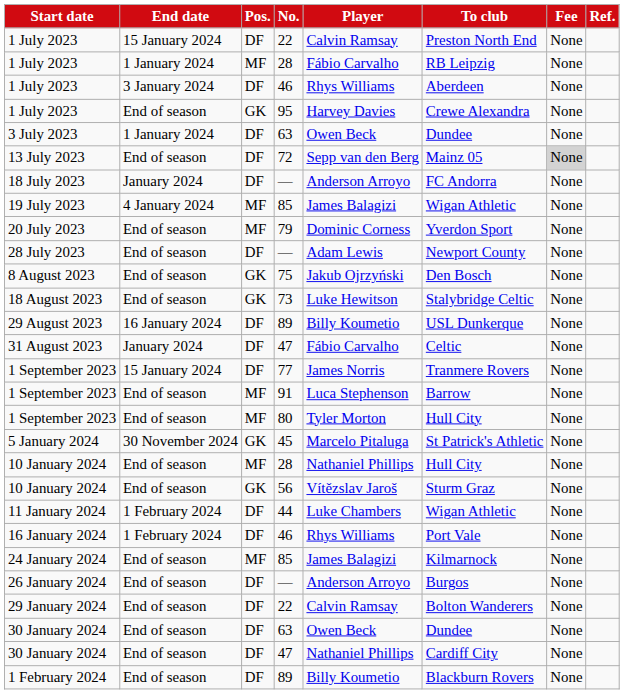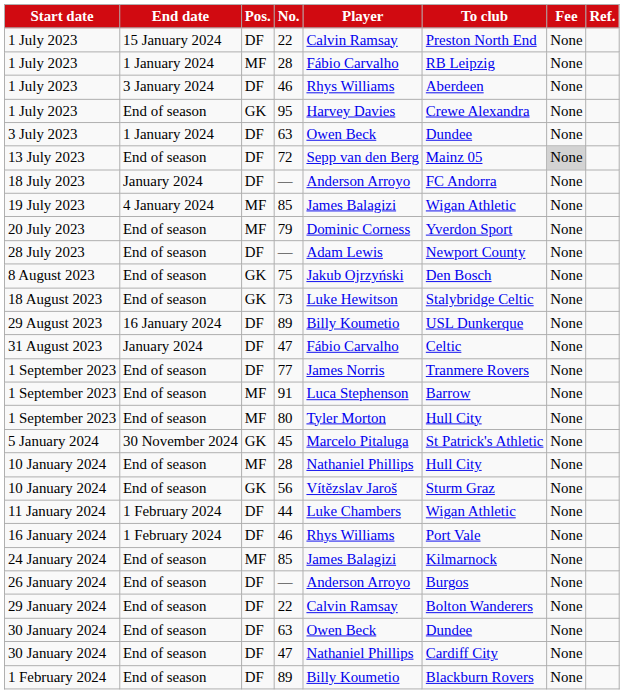(172, 370) 15 January 2024 -> (165, 370) End of season
